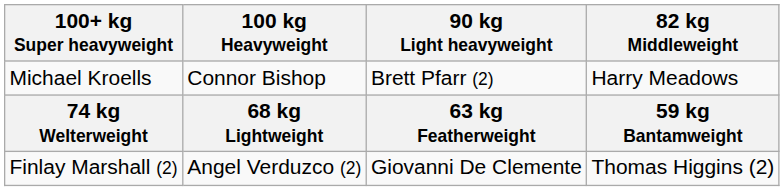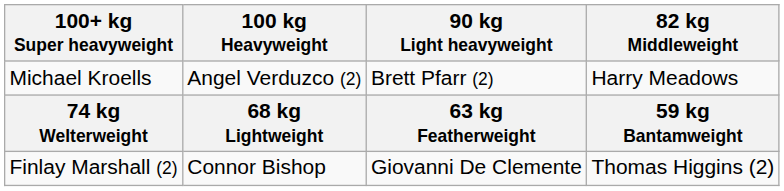(257, 77) Connor Bishop -> (274, 77) Angel Verduzco (2)
(274, 168) Angel Verduzco (2) -> (257, 168) Connor Bishop
